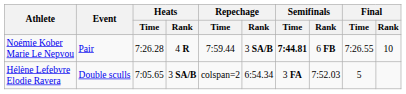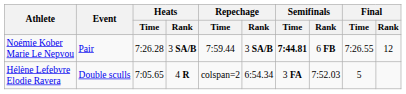(182, 48) 4 R -> (182, 48) 3 SA/B
(388, 48) 10 -> (388, 48) 12
(182, 75) 3 SA/B -> (182, 75) 4 R
